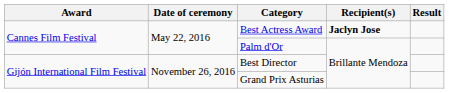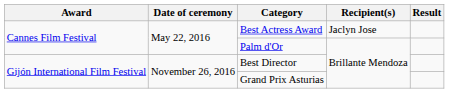(354, 29) bold -> (353, 29) normal
